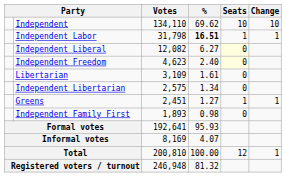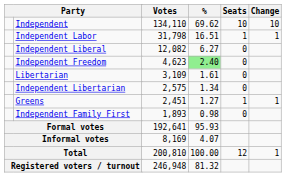(207, 37) bold -> (207, 37) normal
(245, 50) lightyellow background -> (245, 50) no background
(209, 62) no background -> (209, 62) lightgreen background
(245, 62) lightyellow background -> (245, 62) no background
